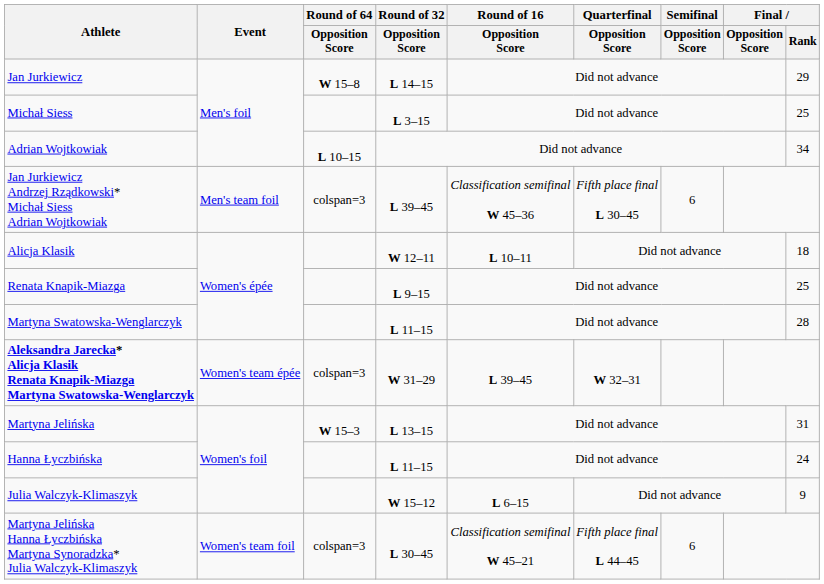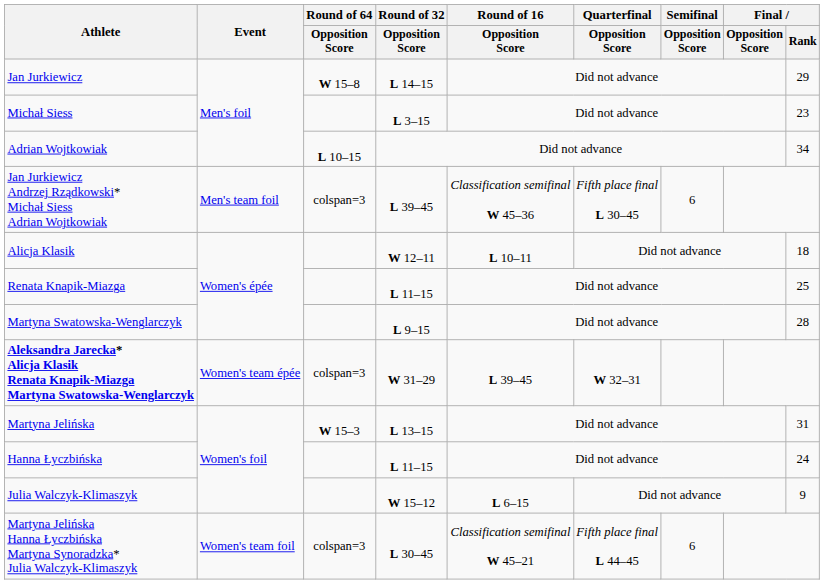(803, 113) 25 -> (803, 113) 23
(411, 294) L 9–15 -> (411, 294) L 11–15
(411, 330) L 11–15 -> (411, 330) L 9–15
